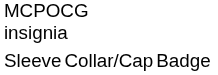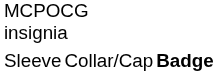(183, 60) normal -> (185, 60) bold
